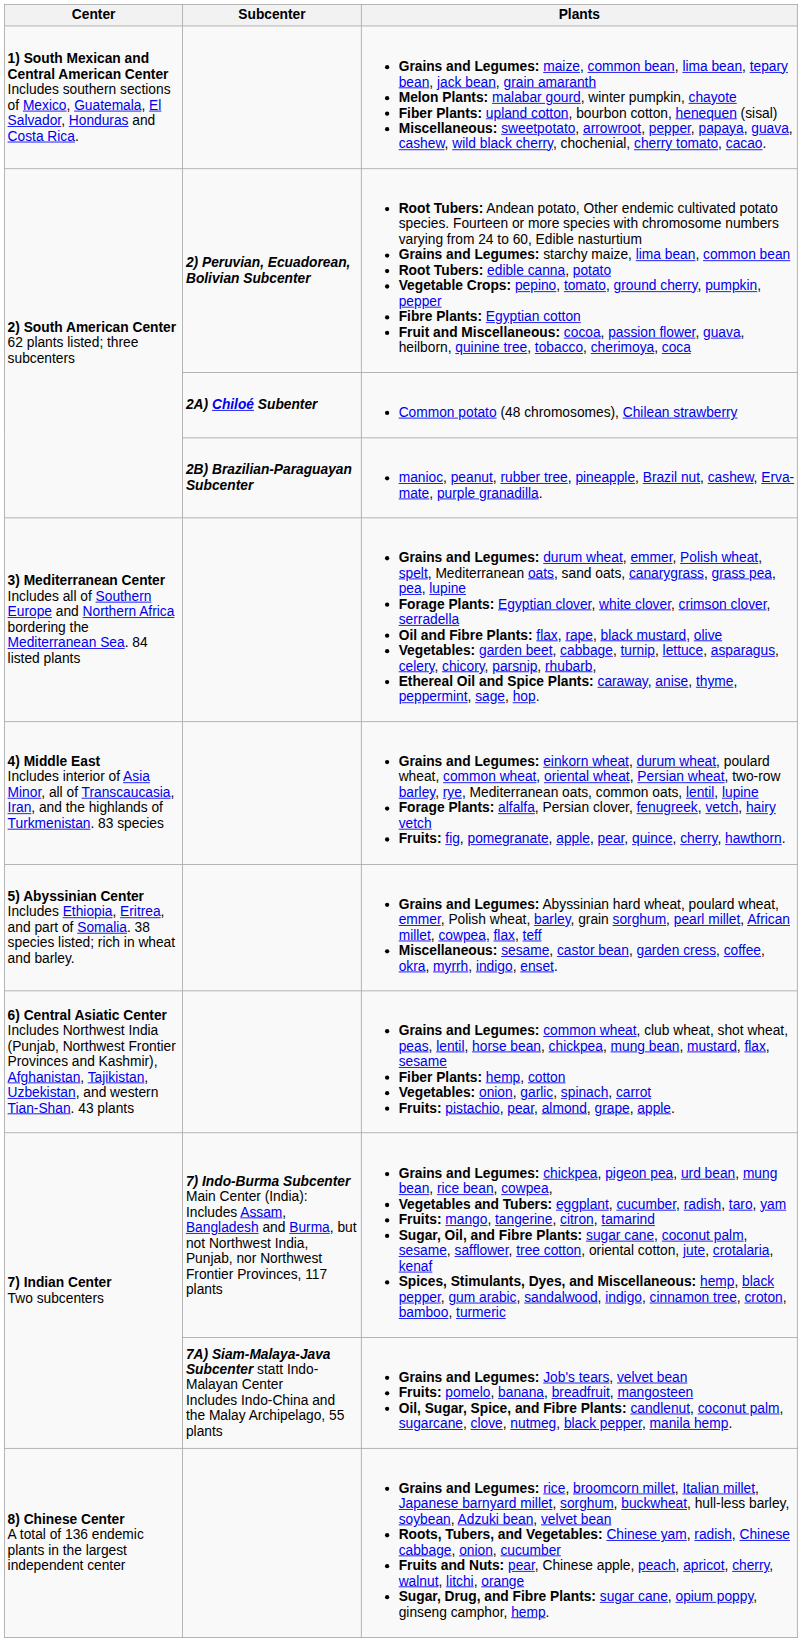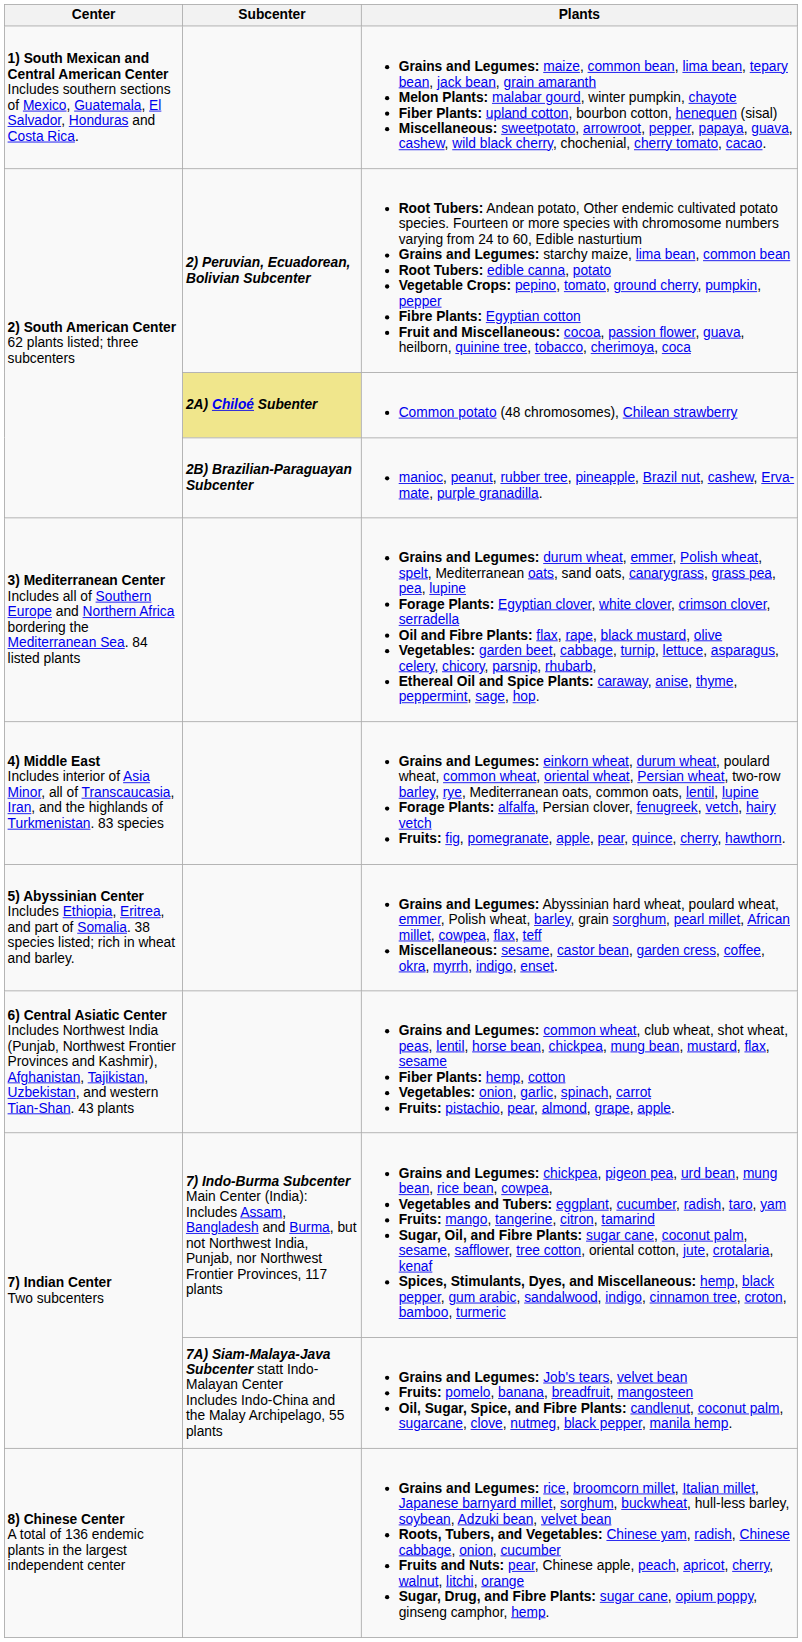(252, 405) no background -> (252, 405) khaki background
